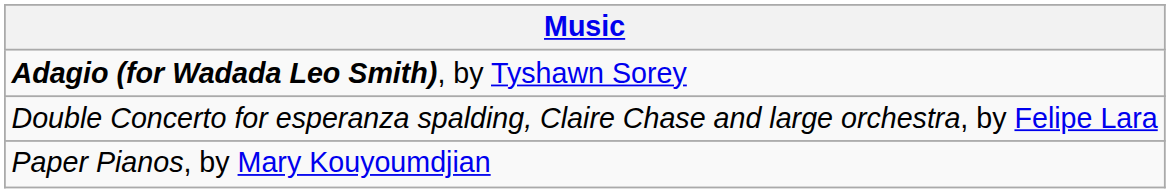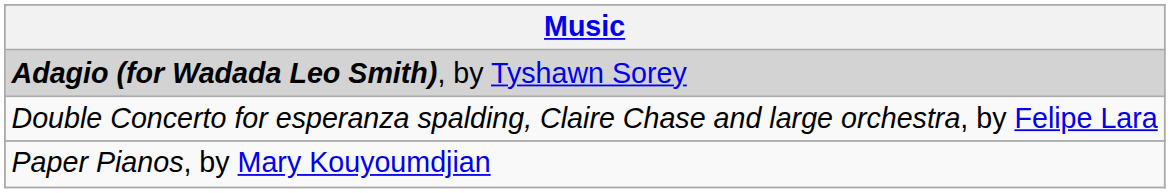(349, 72) no background -> (349, 72) lightgrey background
